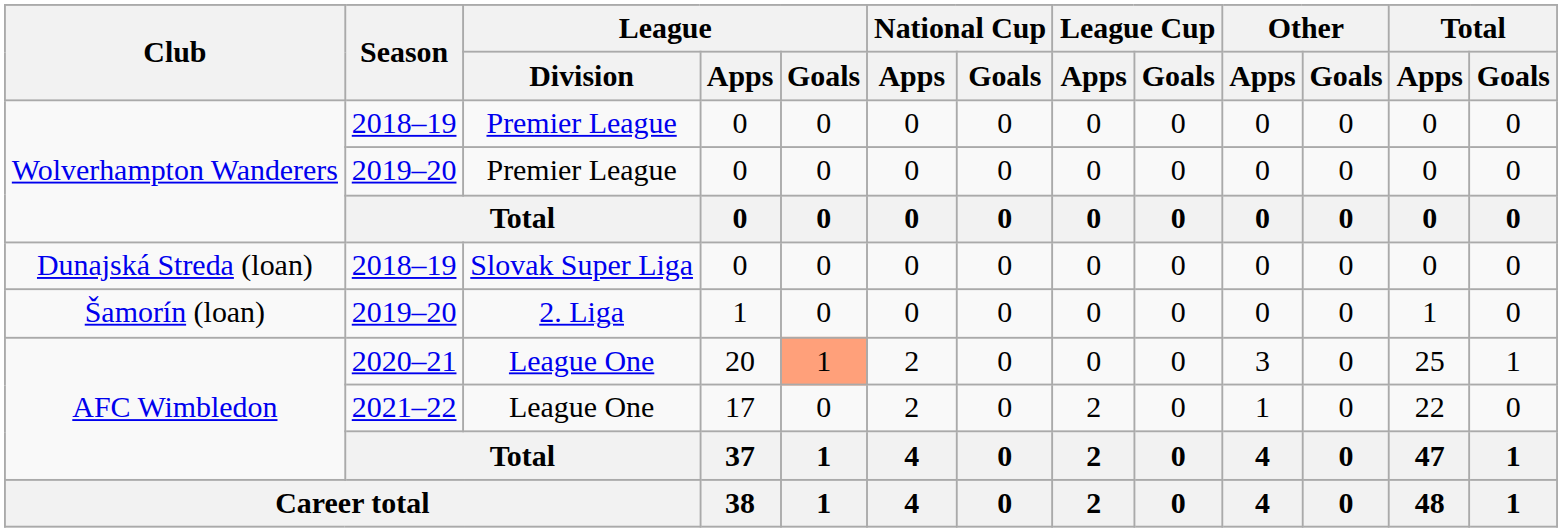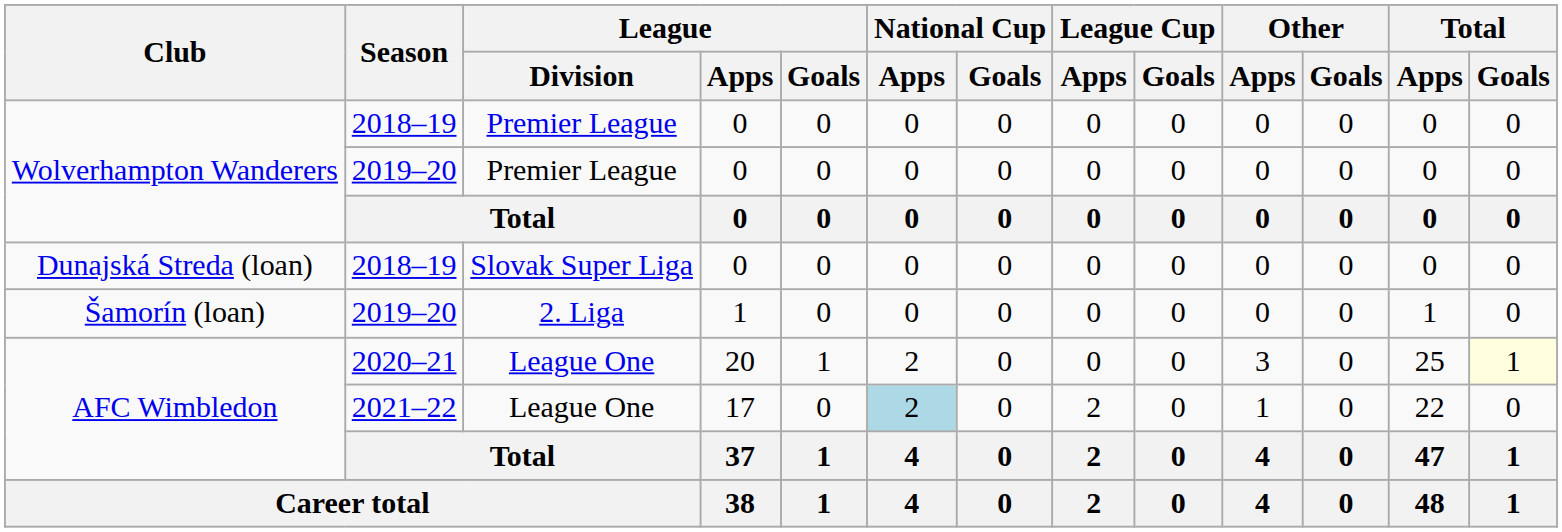(824, 360) lightsalmon background -> (824, 360) no background
(1513, 360) no background -> (1513, 360) lightyellow background
(912, 407) no background -> (912, 407) lightblue background
